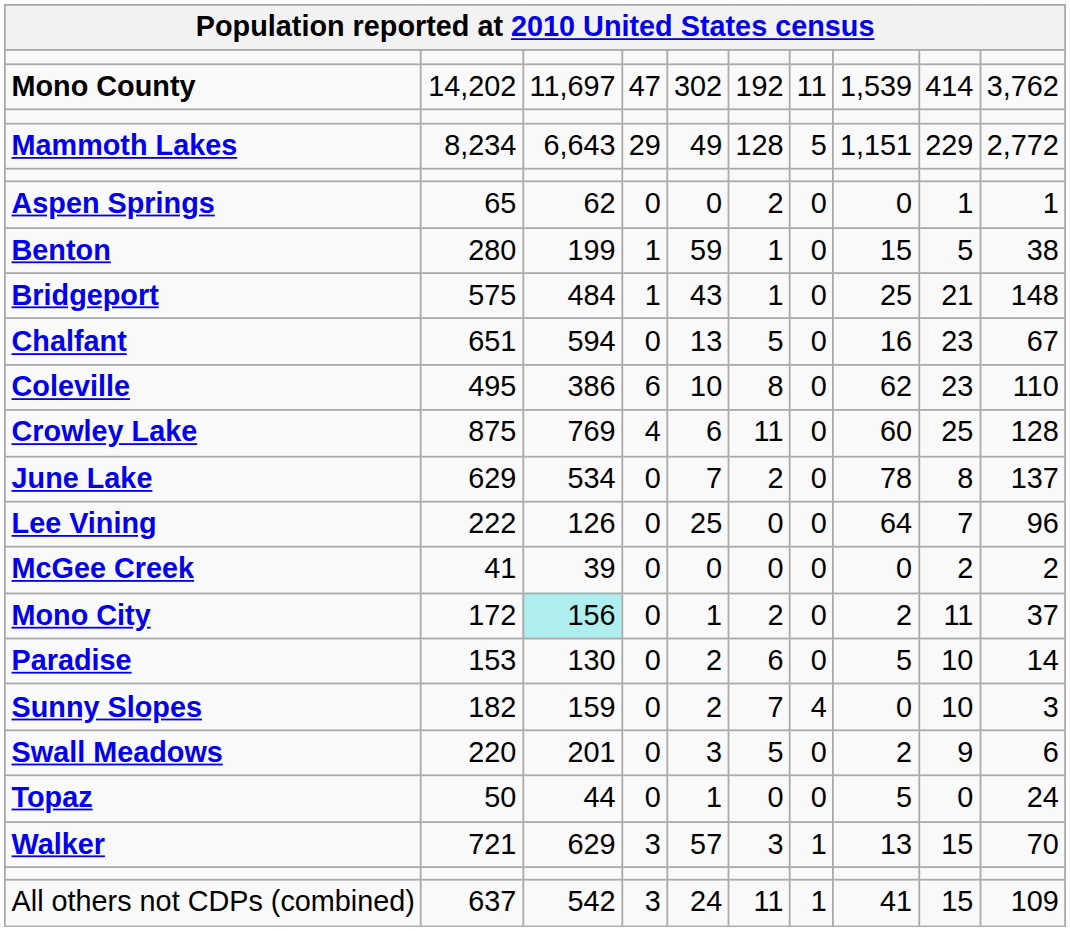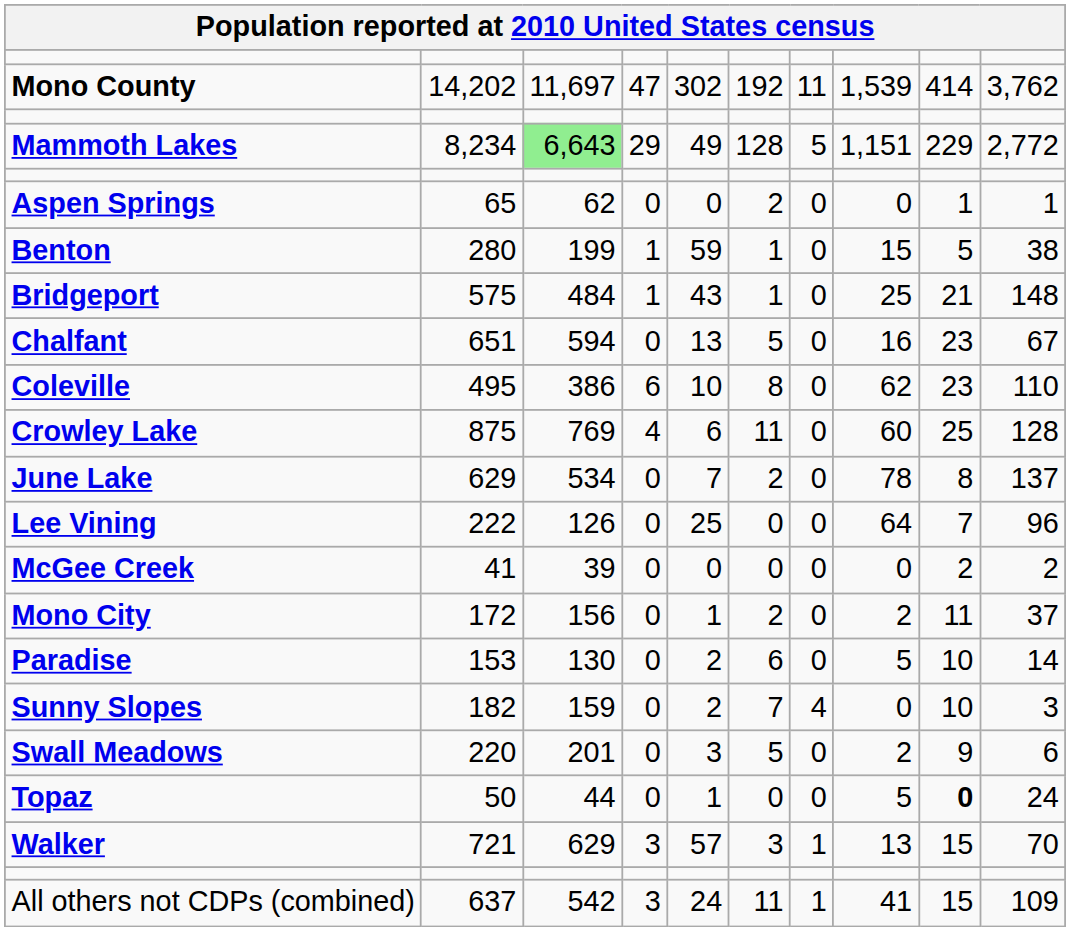(579, 145) no background -> (579, 145) lightgreen background
(591, 615) paleturquoise background -> (591, 615) no background
(965, 797) normal -> (965, 797) bold
